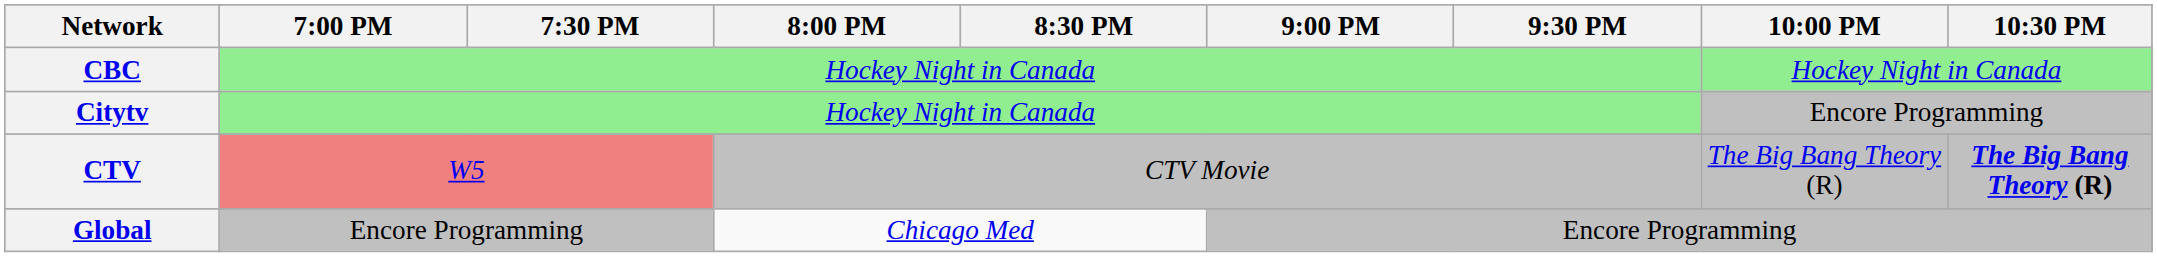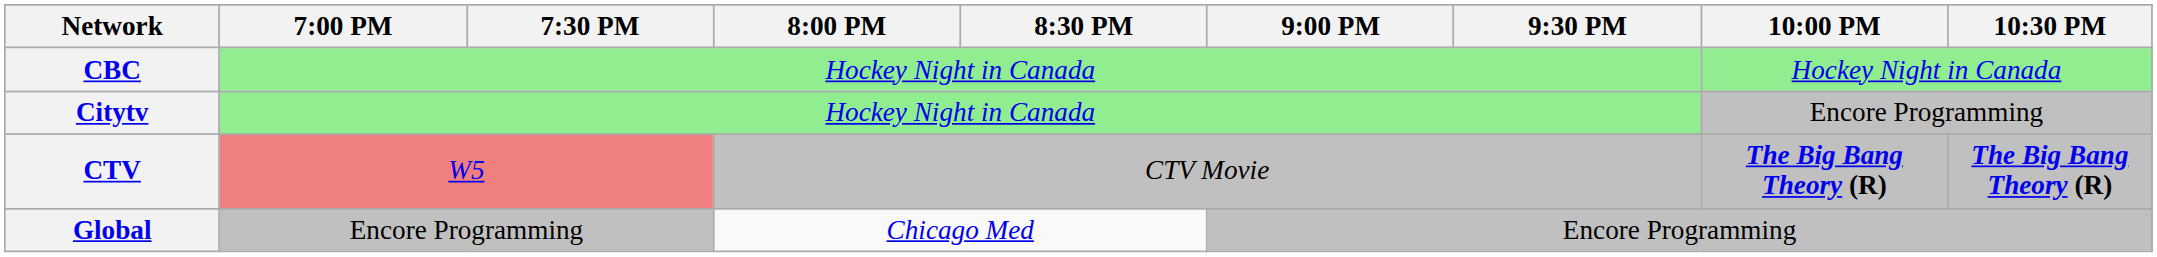(1824, 170) normal -> (1824, 170) bold
